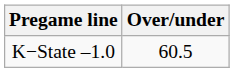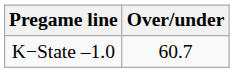(176, 51) 60.5 -> (176, 51) 60.7
